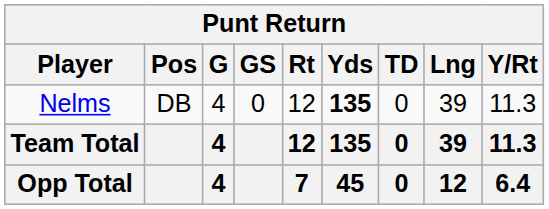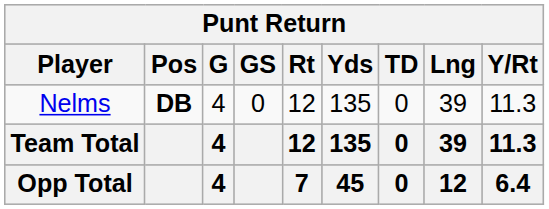(174, 104) normal -> (174, 104) bold
(350, 104) bold -> (350, 104) normal
